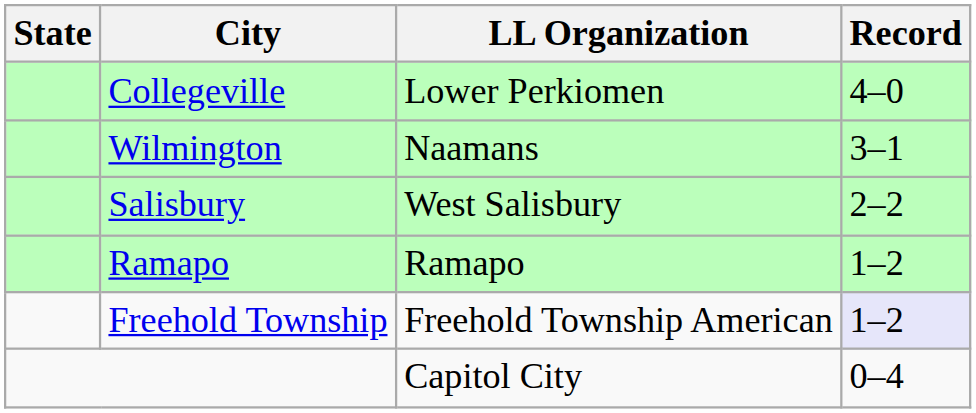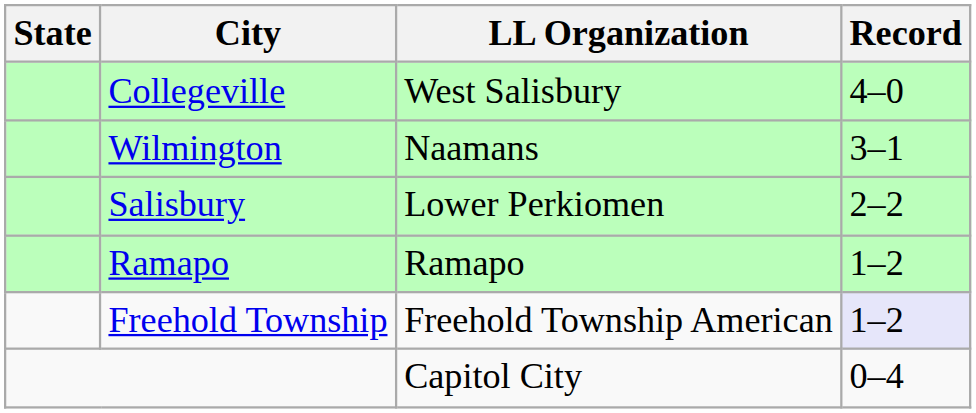(534, 90) Lower Perkiomen -> (513, 90) West Salisbury
(513, 205) West Salisbury -> (534, 205) Lower Perkiomen
